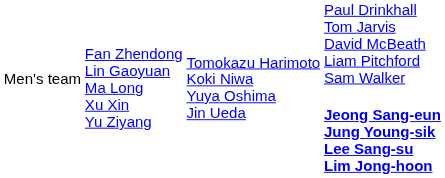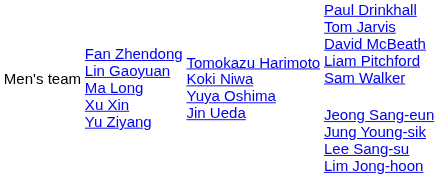(382, 140) bold -> (379, 140) normal
